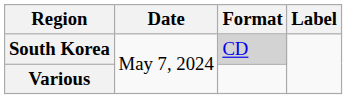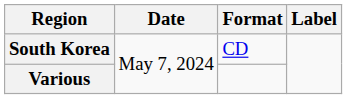(235, 49) lightgrey background -> (235, 49) no background
